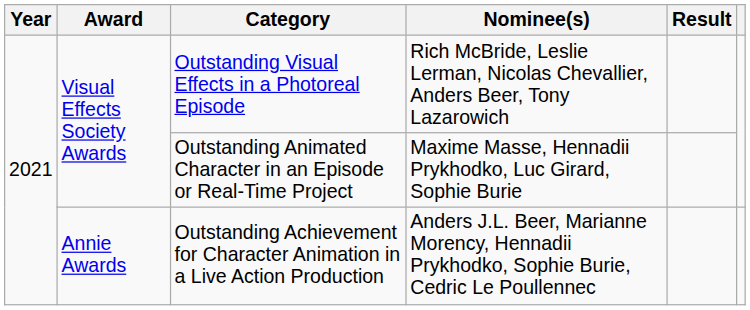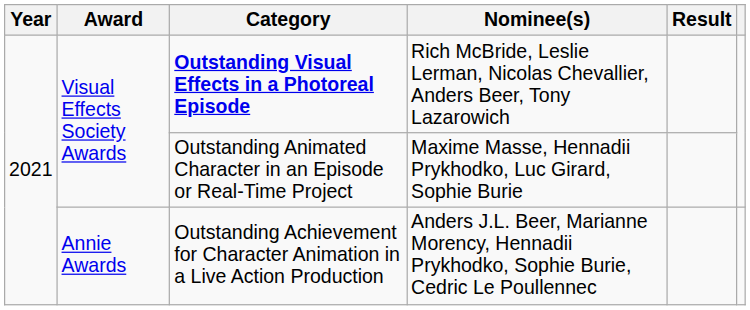(267, 83) normal -> (274, 83) bold
